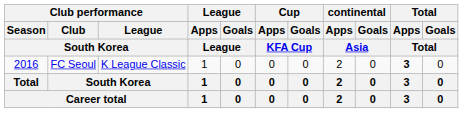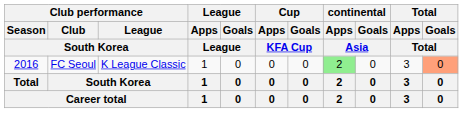(339, 64) no background -> (339, 64) lightgreen background
(407, 64) bold -> (407, 64) normal
(440, 64) no background -> (440, 64) lightsalmon background
